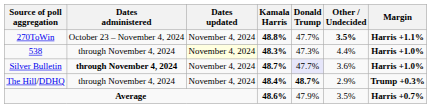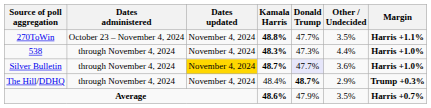(346, 37) bold -> (346, 37) normal
(222, 52) lightyellow background -> (222, 52) no background
(127, 66) bold -> (127, 66) normal
(222, 66) no background -> (222, 66) gold background
(274, 81) bold -> (274, 81) normal
